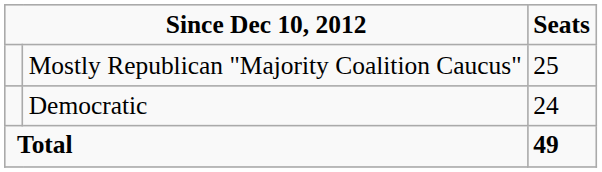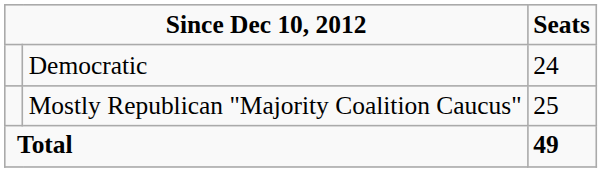rows swapped: (88, 105) <-> (275, 65)
